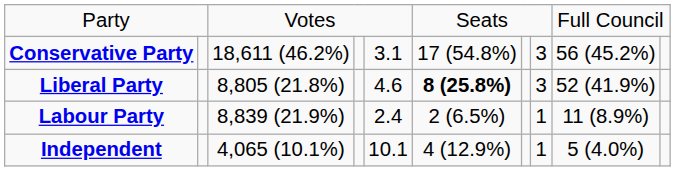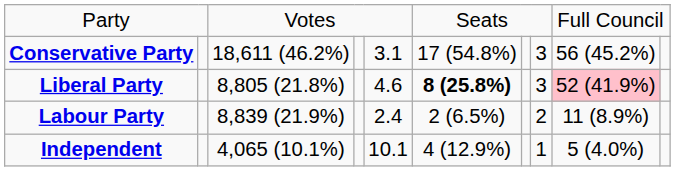(606, 85) no background -> (606, 85) pink background
(541, 117) 1 -> (541, 117) 2
